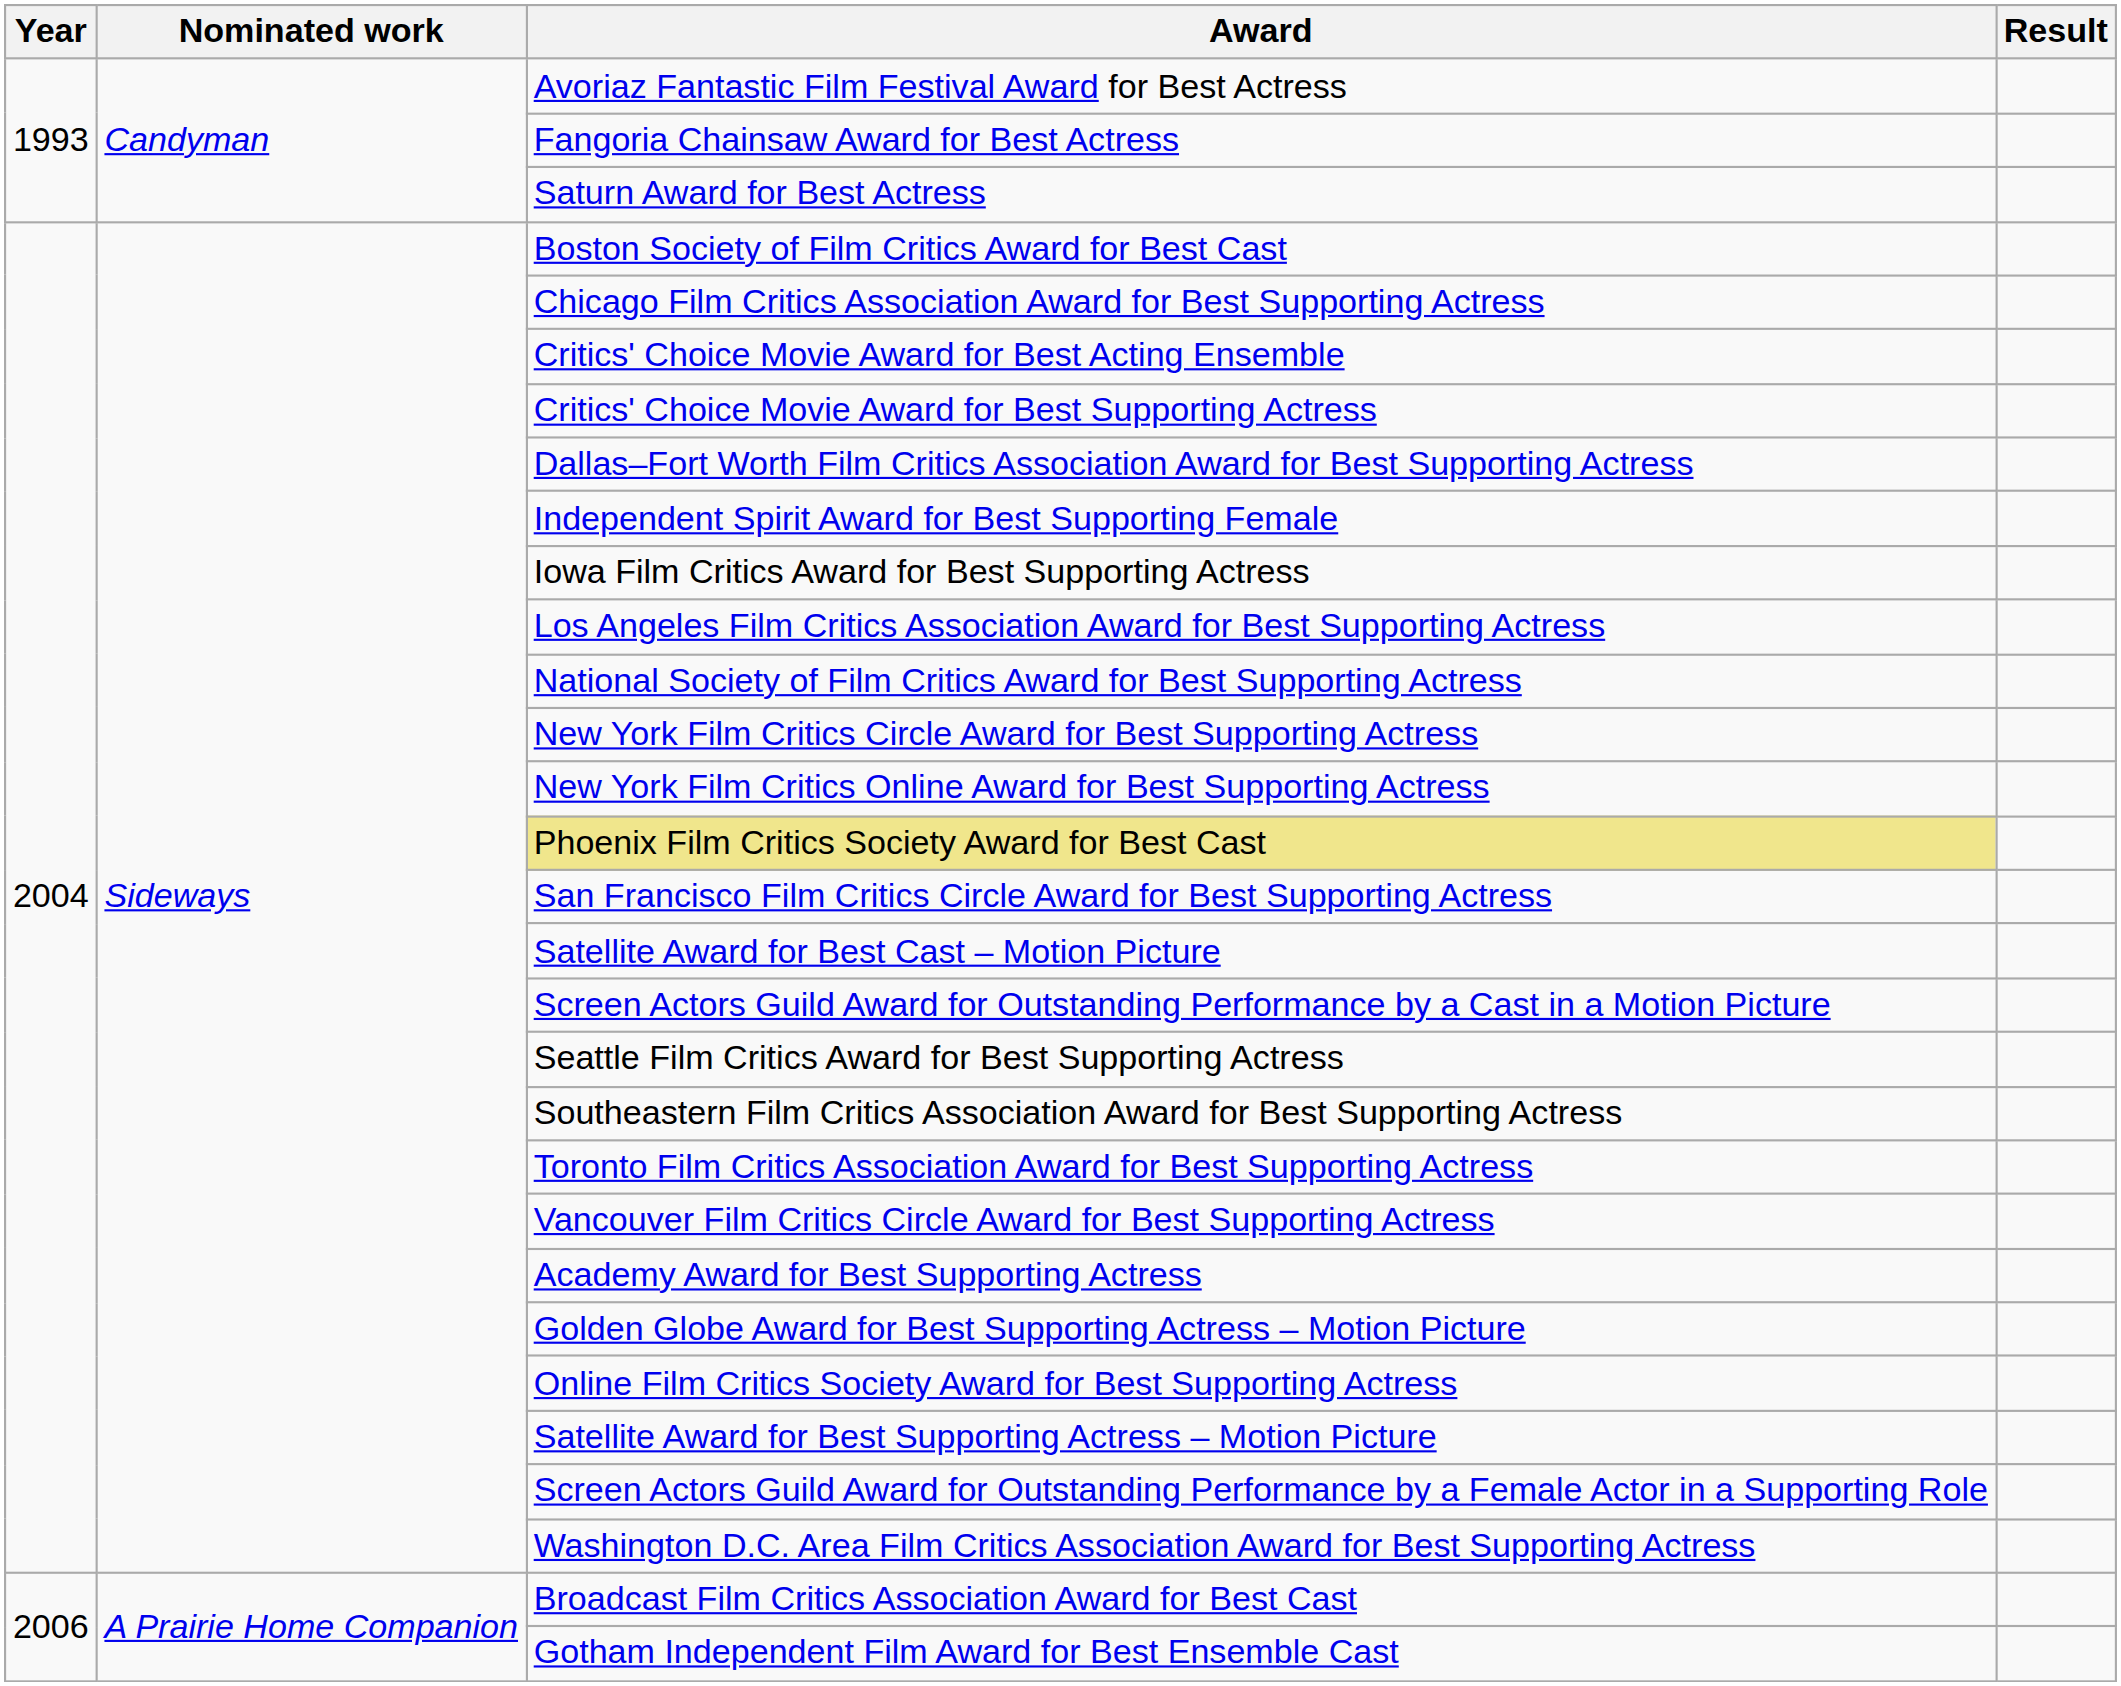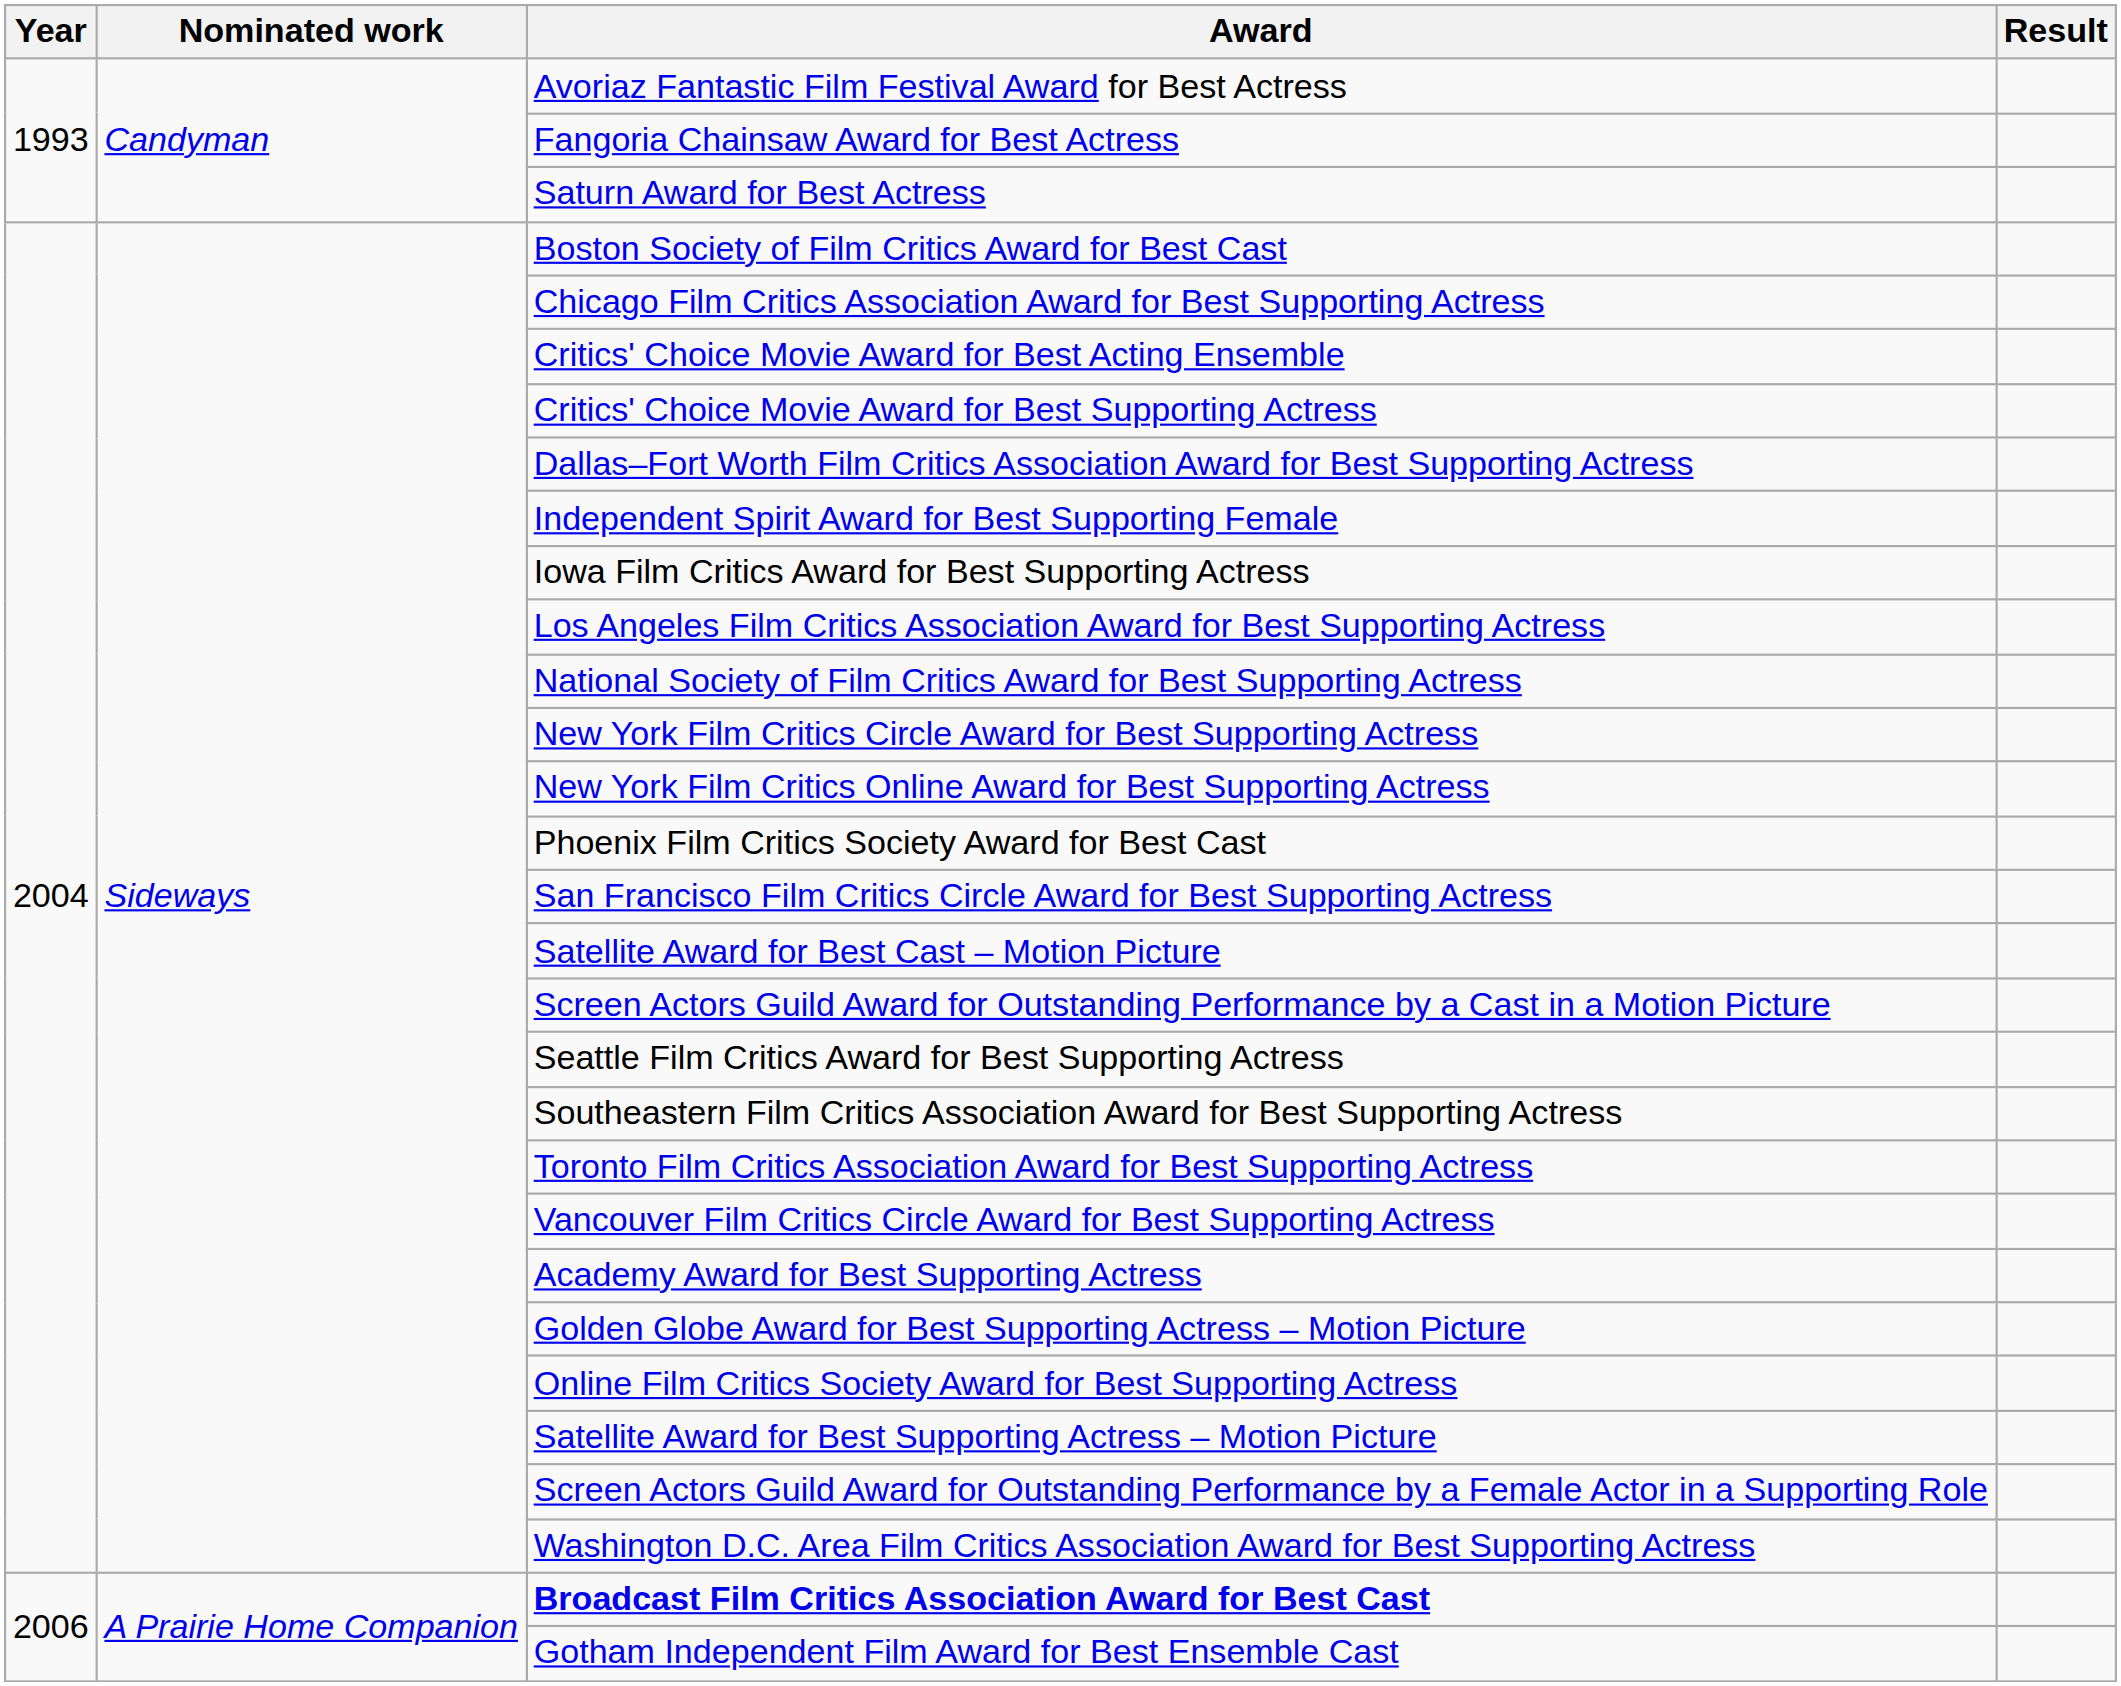(900, 842) khaki background -> (900, 842) no background
(945, 1598) normal -> (982, 1598) bold
